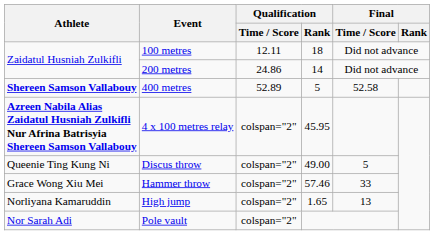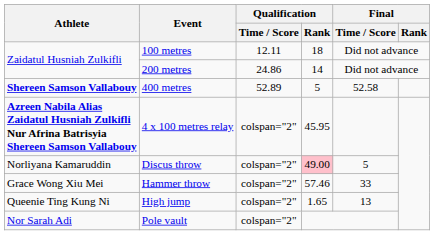(58, 165) Queenie Ting Kung Ni -> (59, 165) Norliyana Kamaruddin
(317, 165) no background -> (317, 165) pink background
(59, 202) Norliyana Kamaruddin -> (58, 202) Queenie Ting Kung Ni
